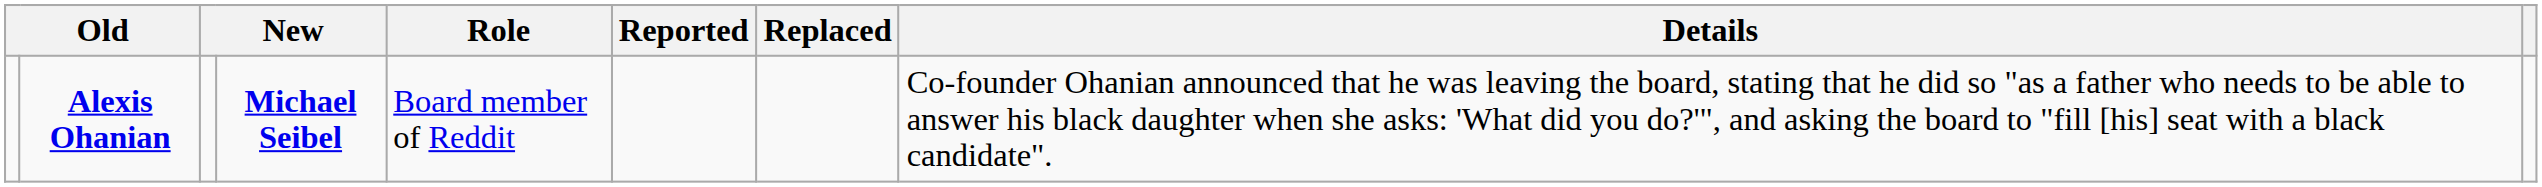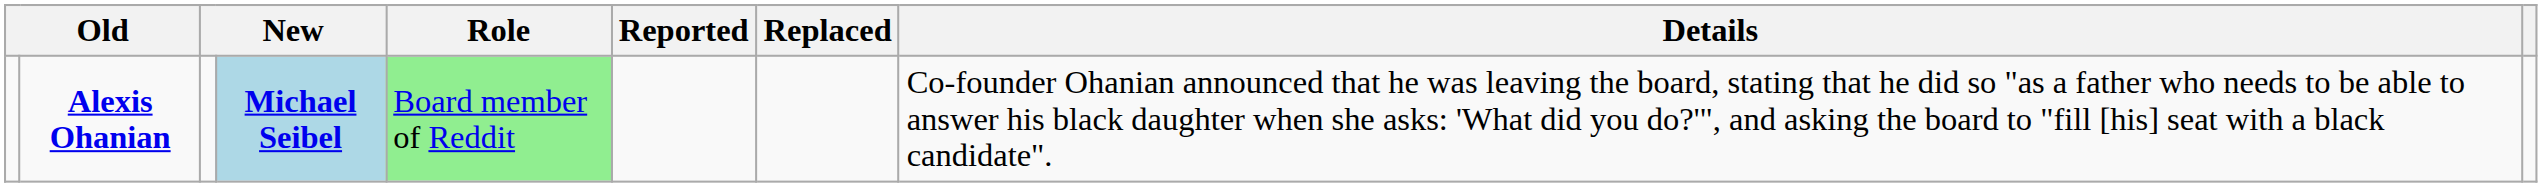(301, 118) no background -> (301, 118) lightblue background
(490, 118) no background -> (490, 118) lightgreen background
